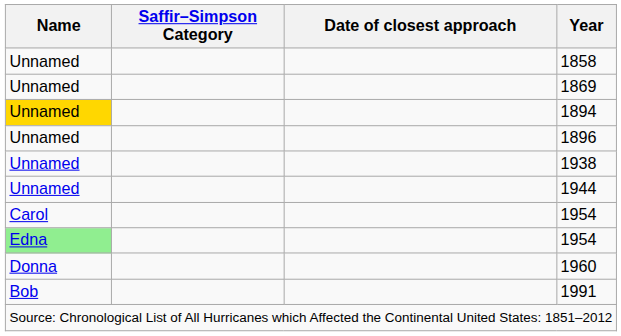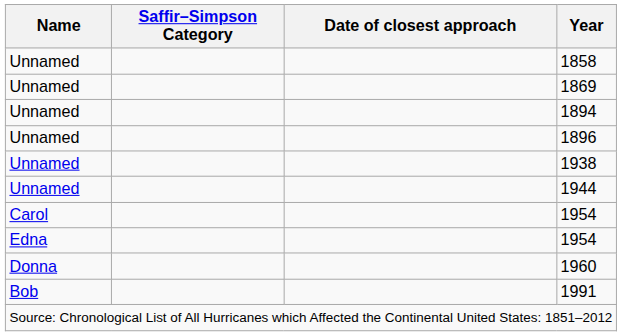(45, 112) gold background -> (45, 112) no background
(28, 240) lightgreen background -> (28, 240) no background
